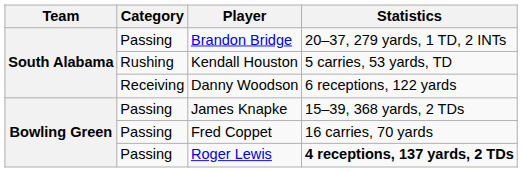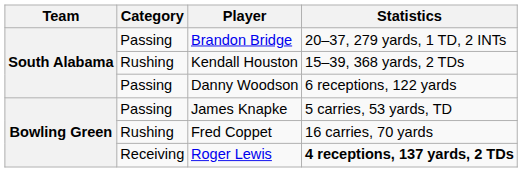(379, 62) 5 carries, 53 yards, TD -> (385, 62) 15–39, 368 yards, 2 TDs
(152, 85) Receiving -> (146, 85) Passing
(385, 108) 15–39, 368 yards, 2 TDs -> (379, 108) 5 carries, 53 yards, TD
(146, 132) Passing -> (147, 132) Rushing
(146, 155) Passing -> (152, 155) Receiving
